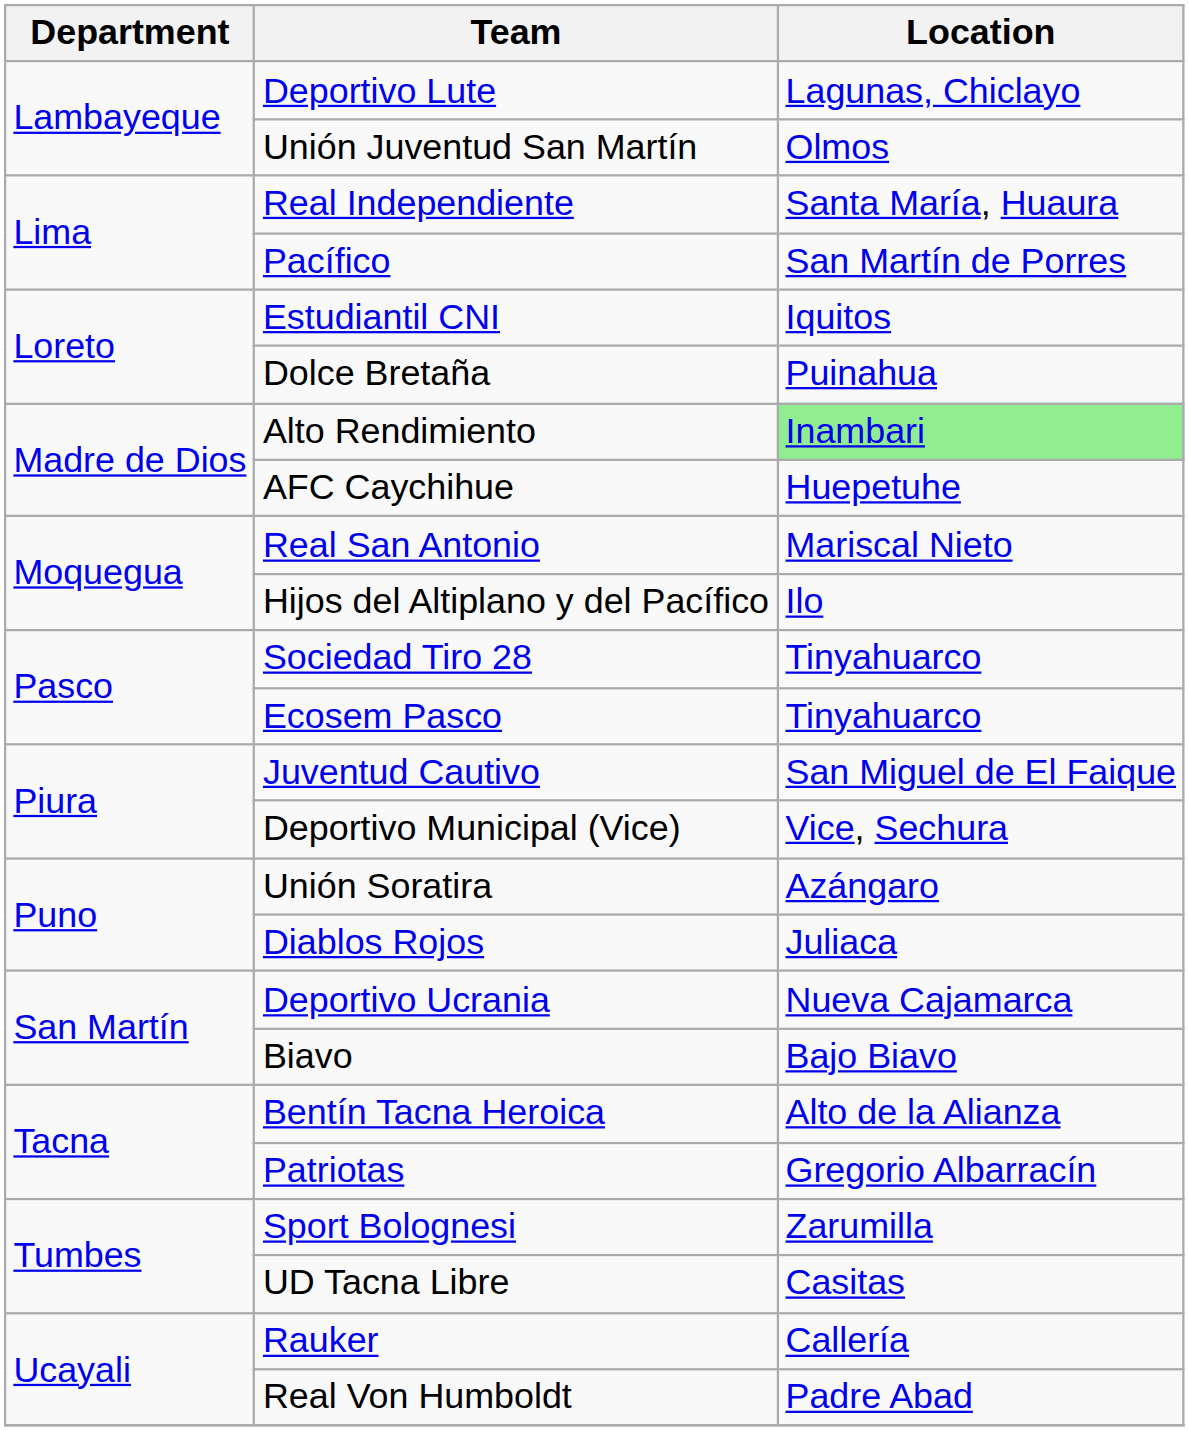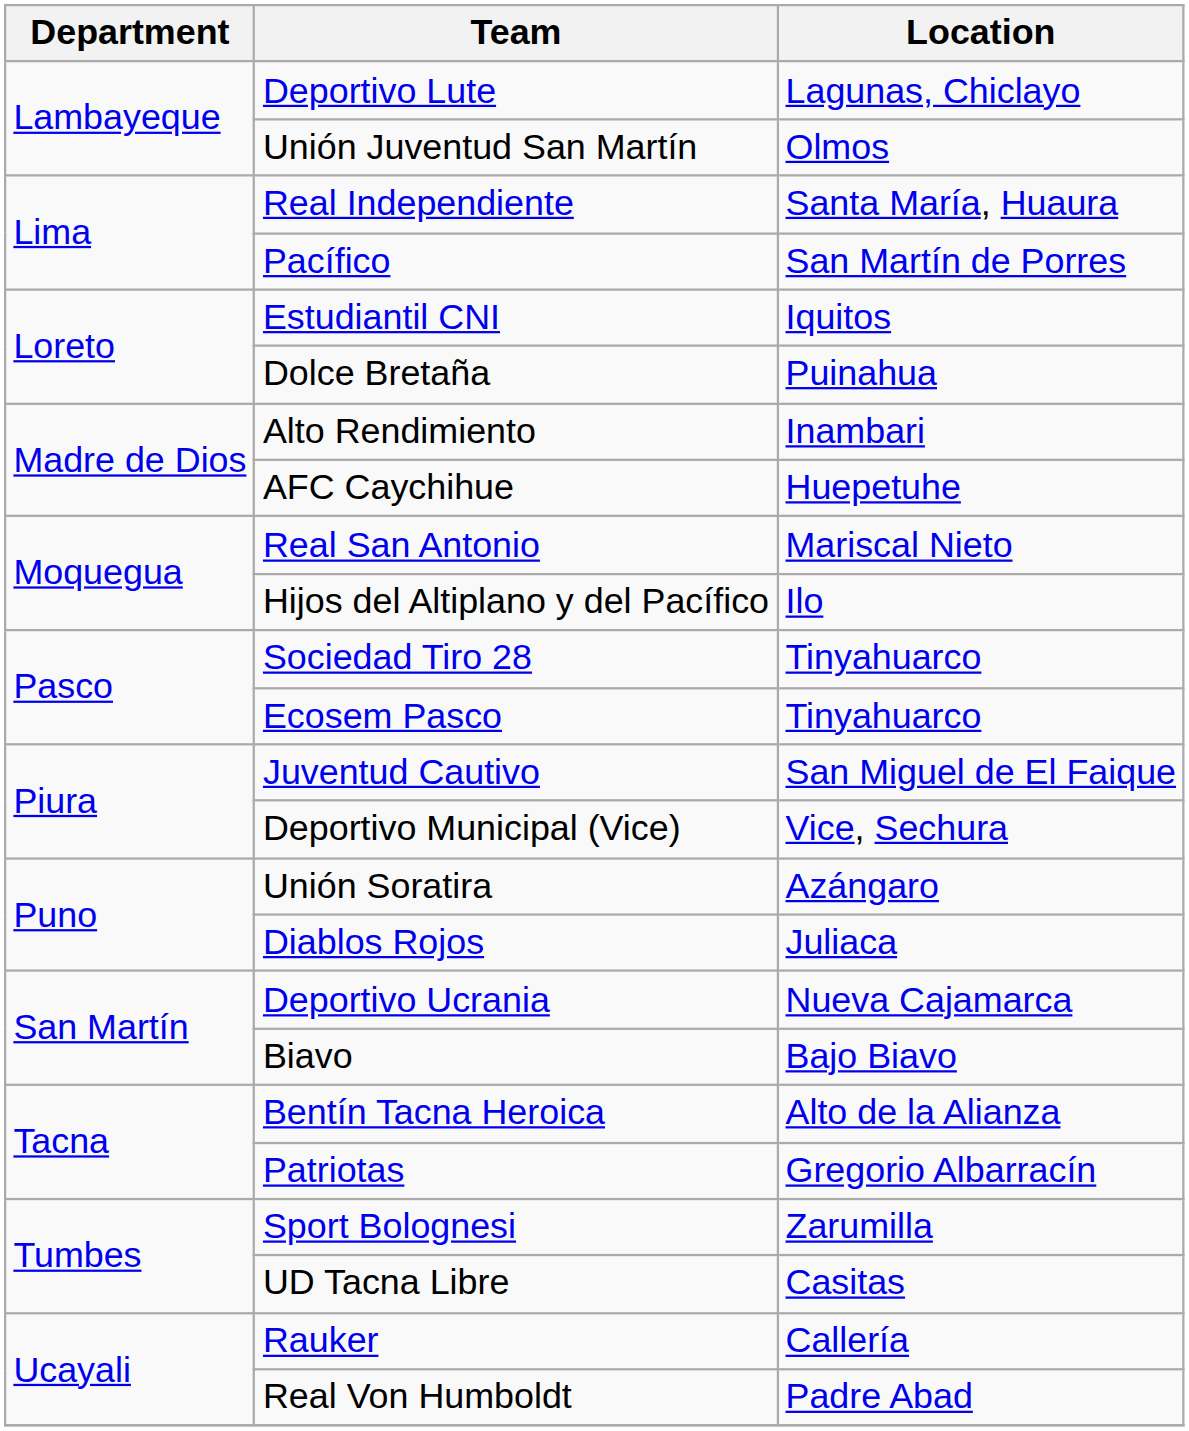(855, 430) lightgreen background -> (855, 430) no background
